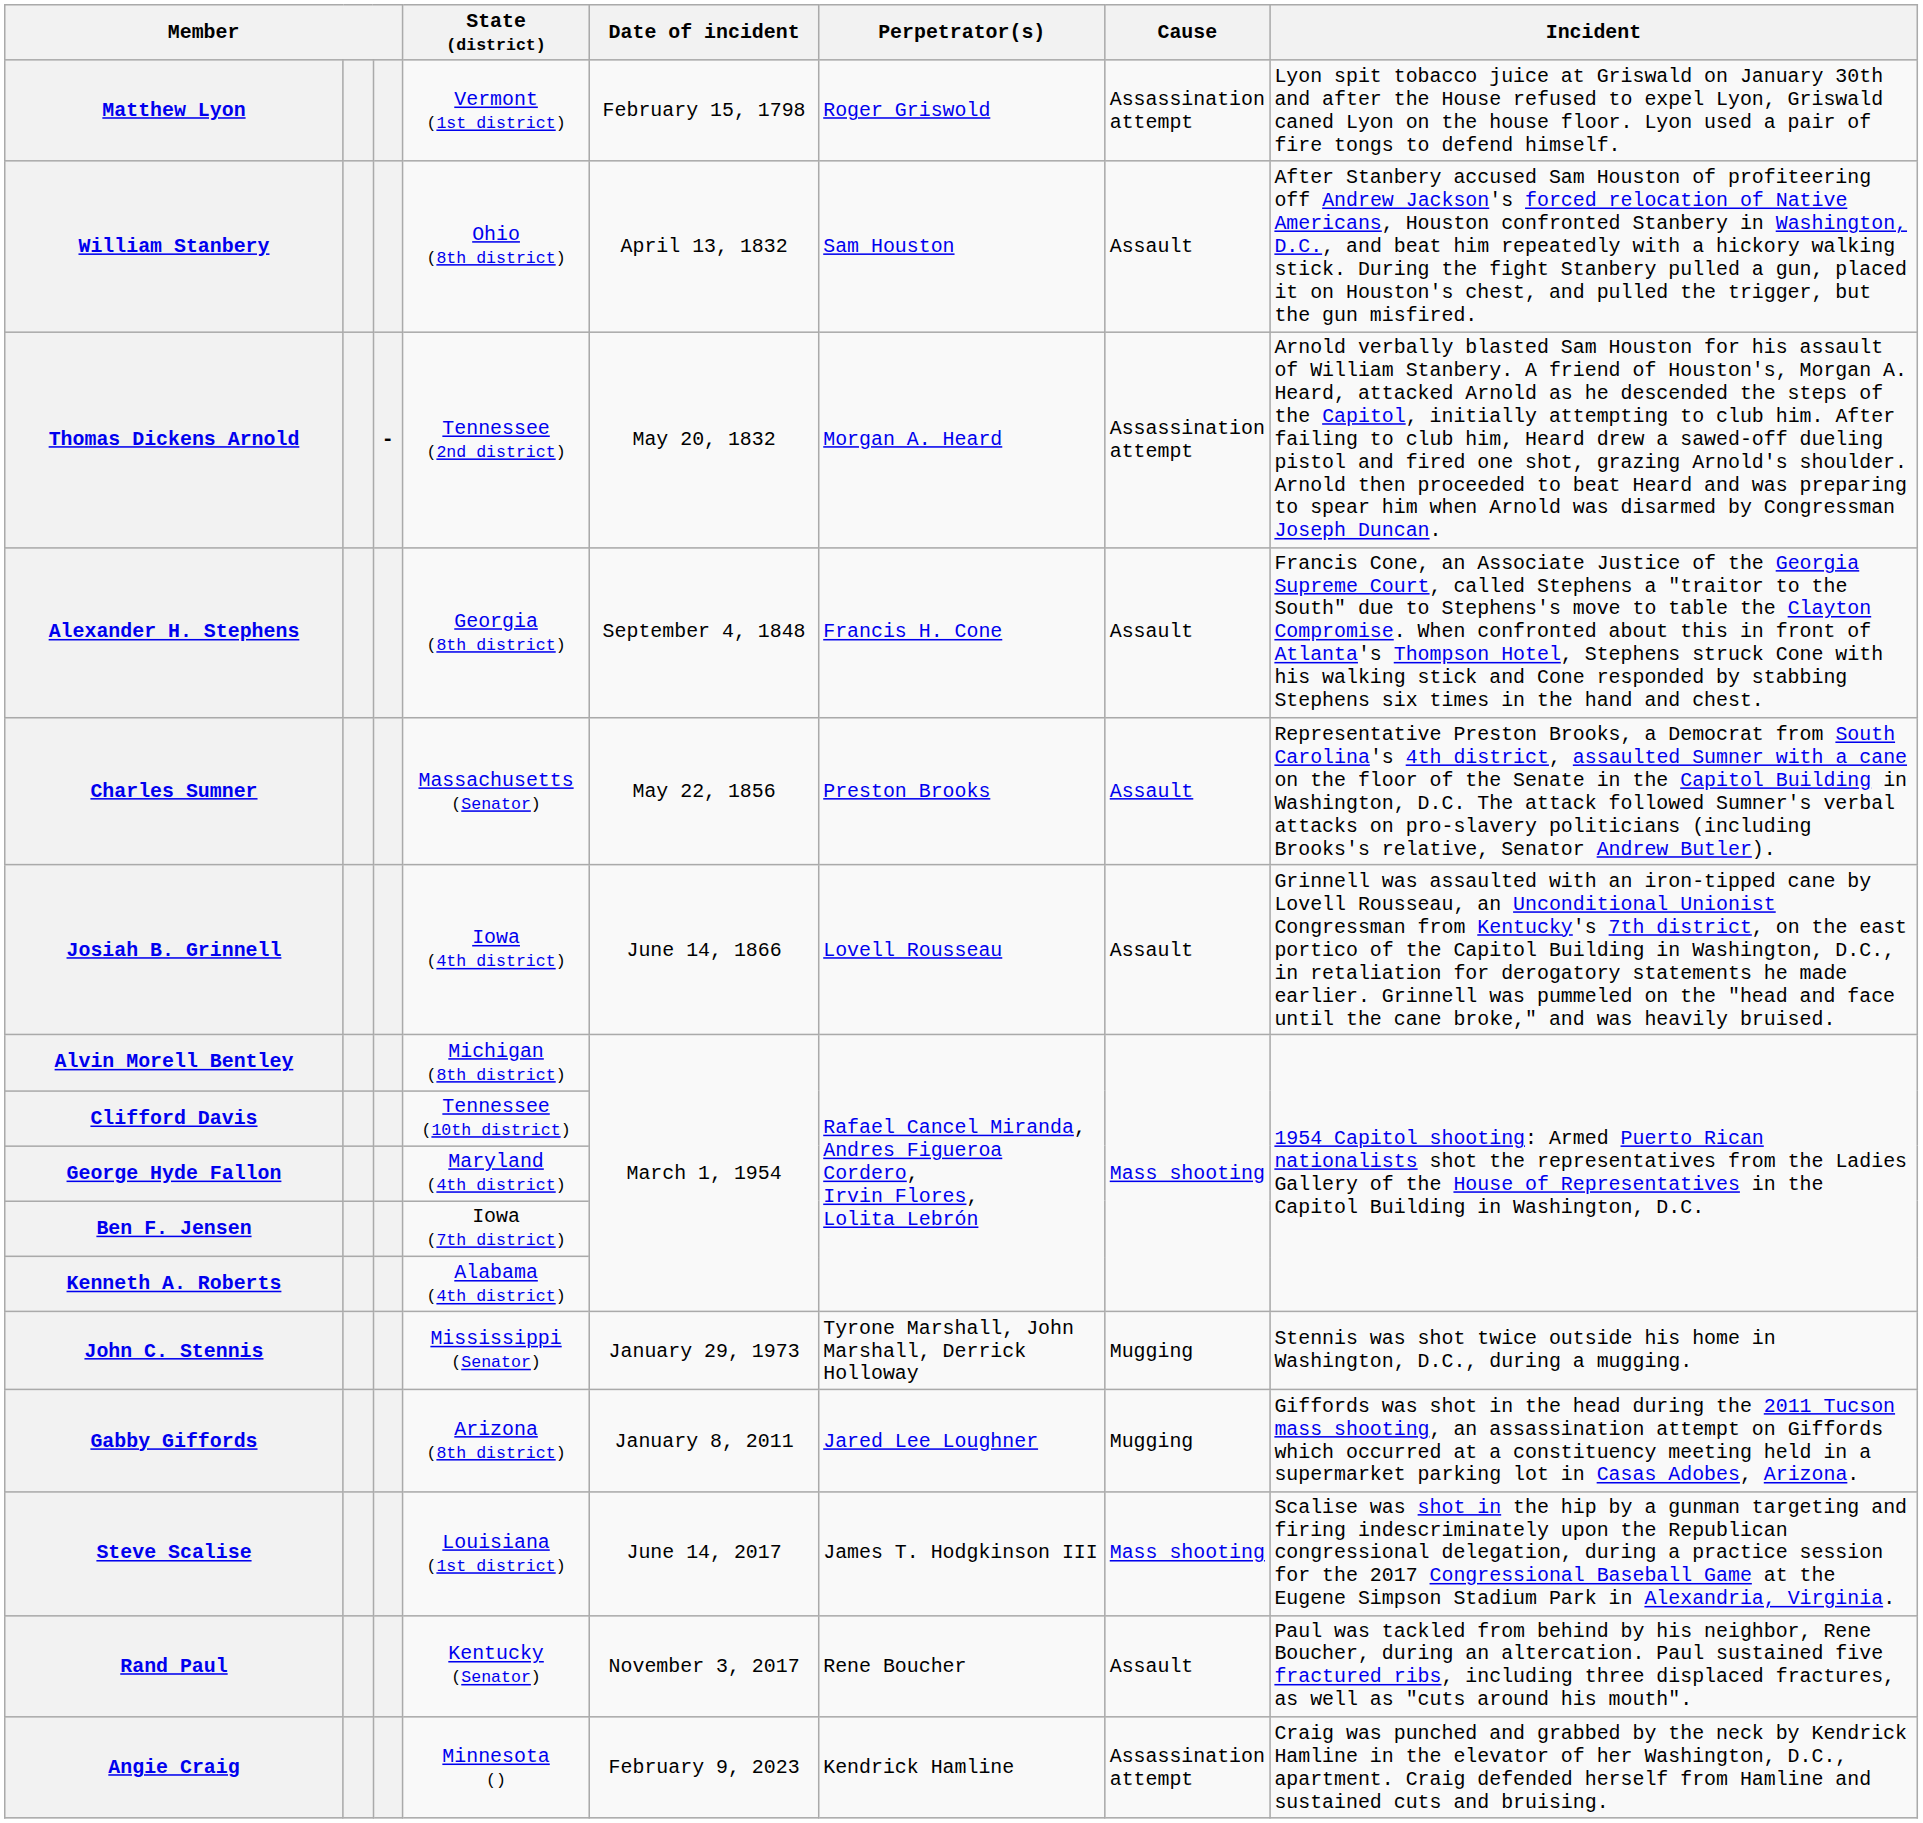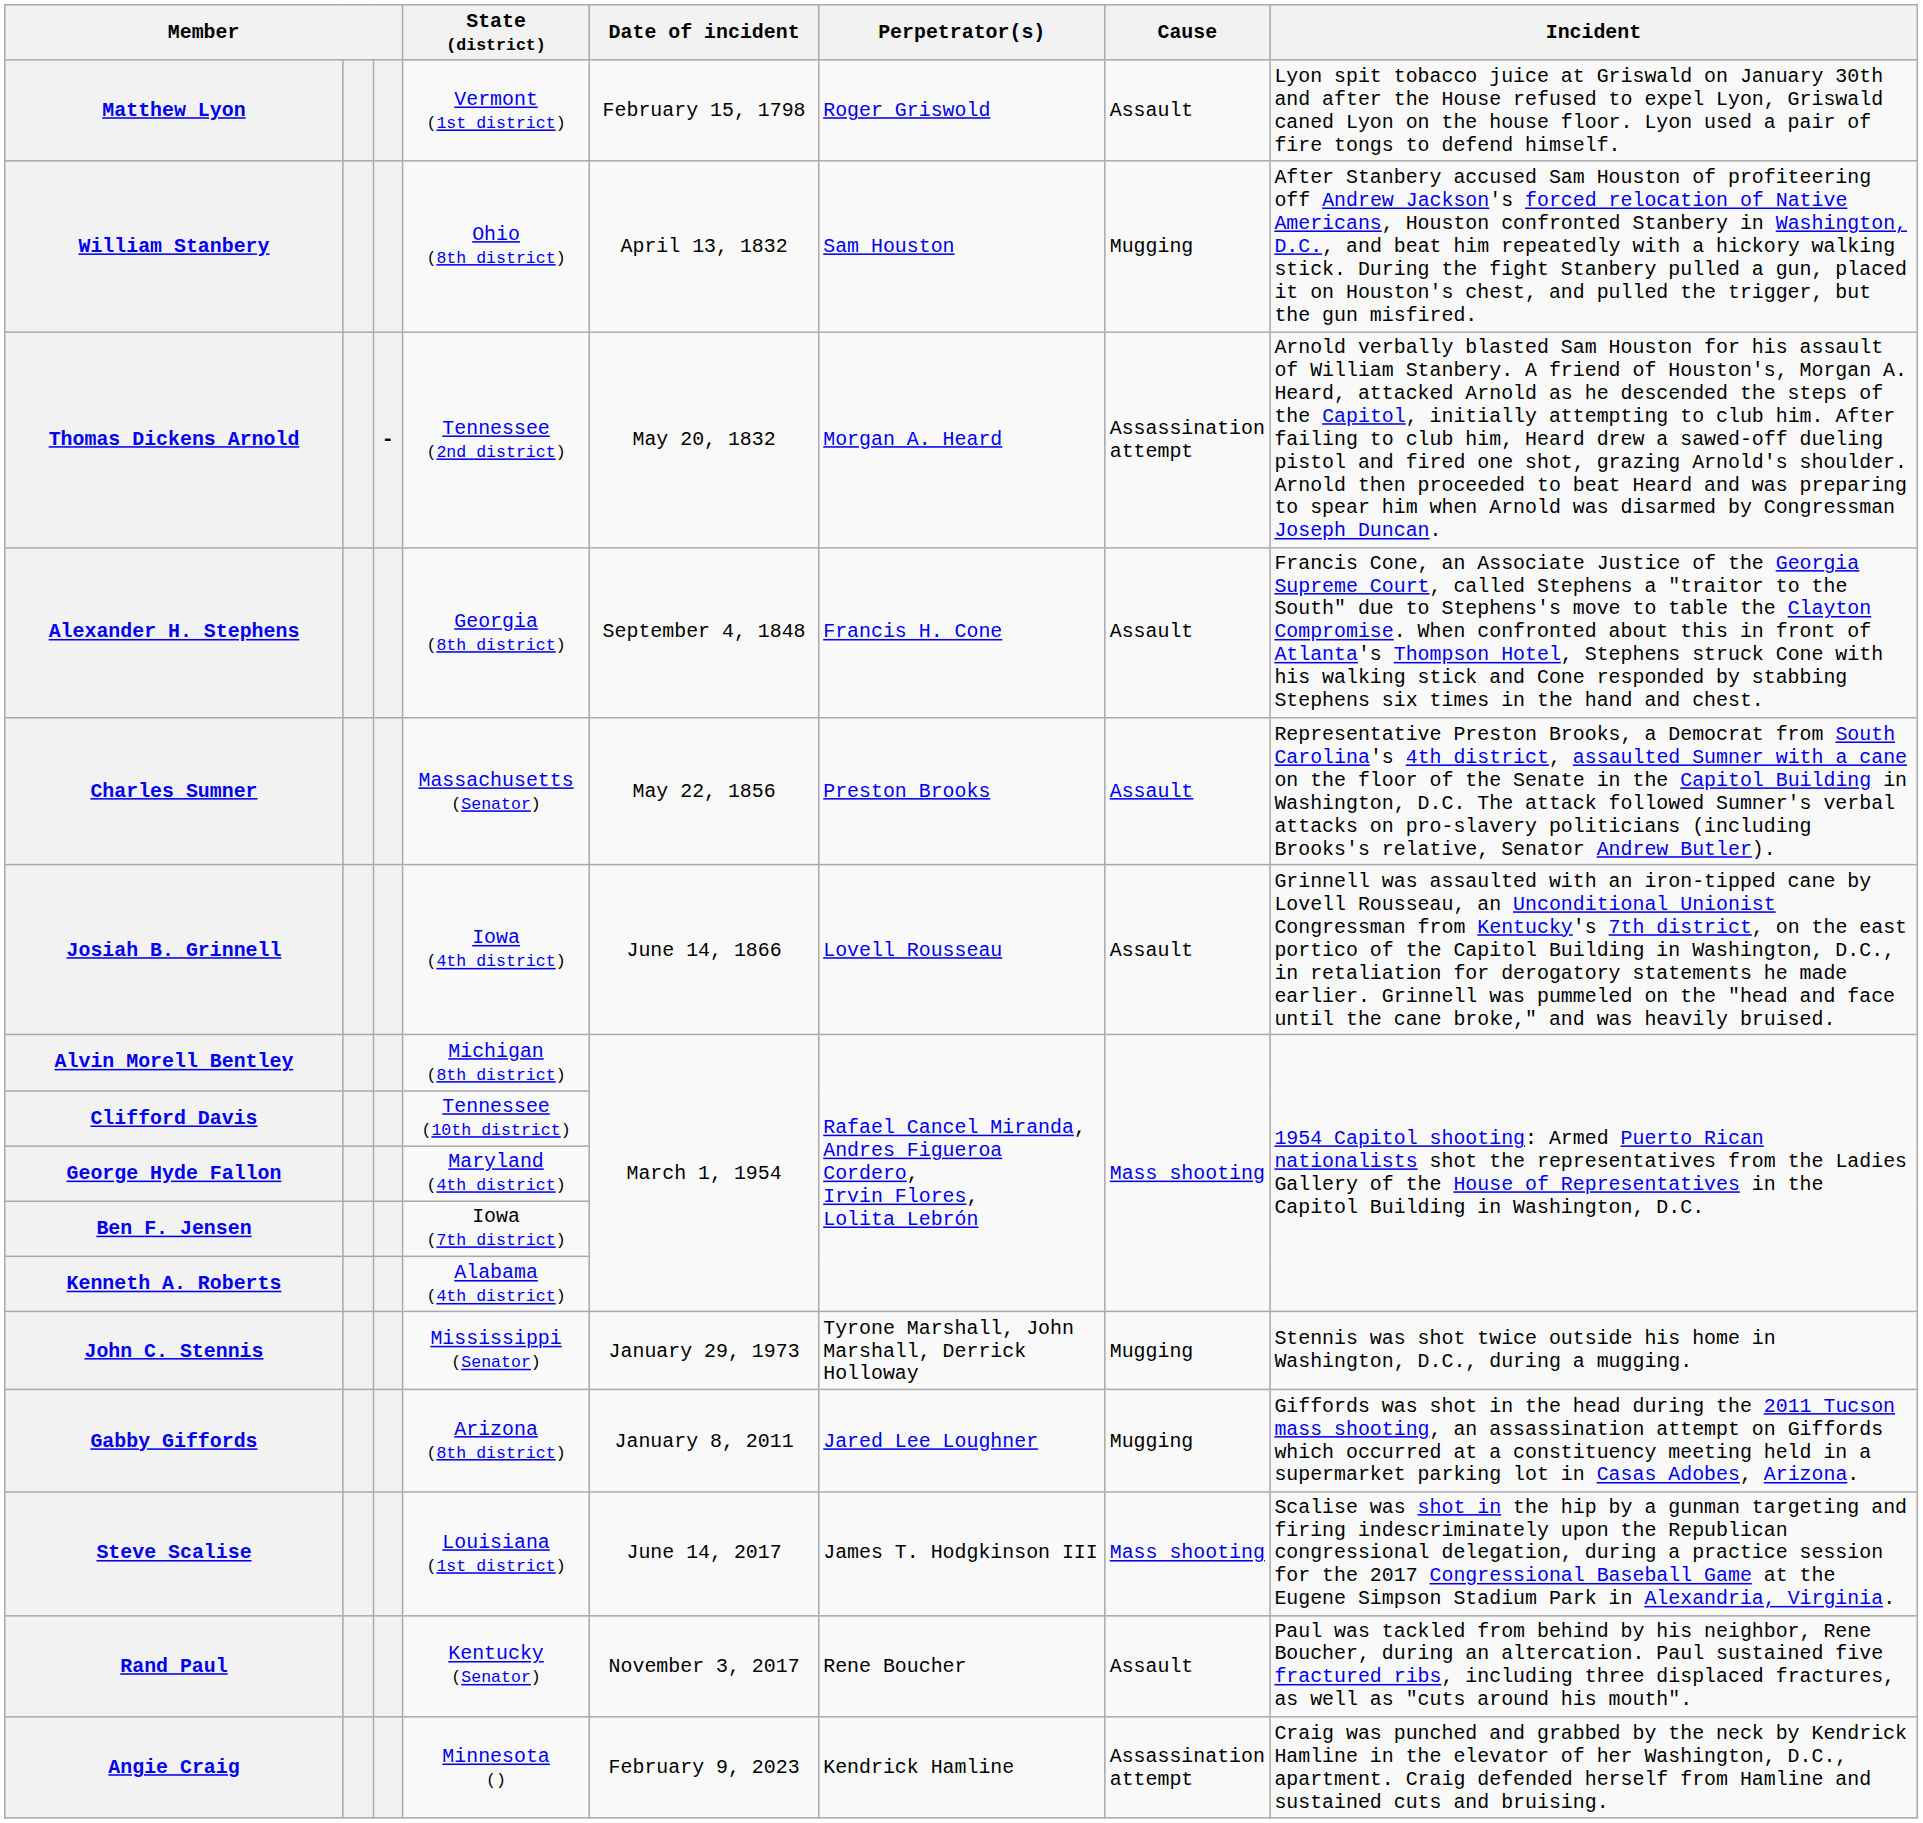(1187, 111) Assassination attempt -> (1152, 111) Assault
(1152, 246) Assault -> (1152, 246) Mugging
